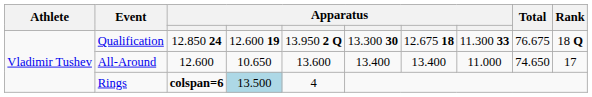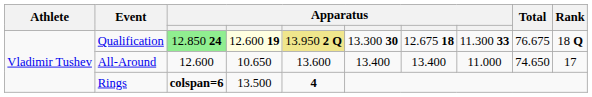(197, 41) no background -> (197, 41) lightgreen background
(254, 41) no background -> (254, 41) lightyellow background
(314, 41) no background -> (314, 41) khaki background
(254, 82) lightblue background -> (254, 82) no background
(314, 82) normal -> (314, 82) bold
